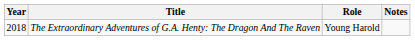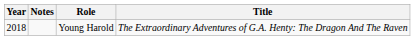columns swapped: (175, 12) <-> (396, 12)
